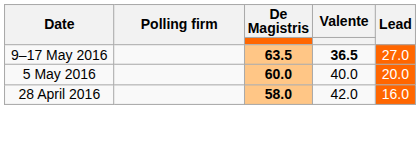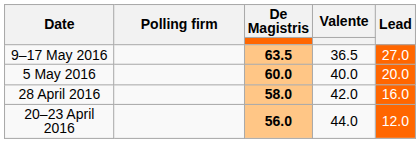(344, 54) bold -> (344, 54) normal
+ row: (59, 121)
